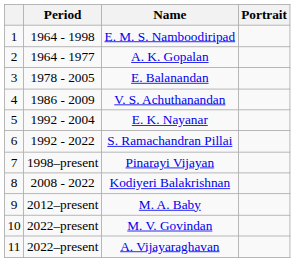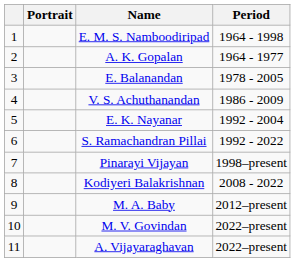columns swapped: (264, 15) <-> (63, 15)
